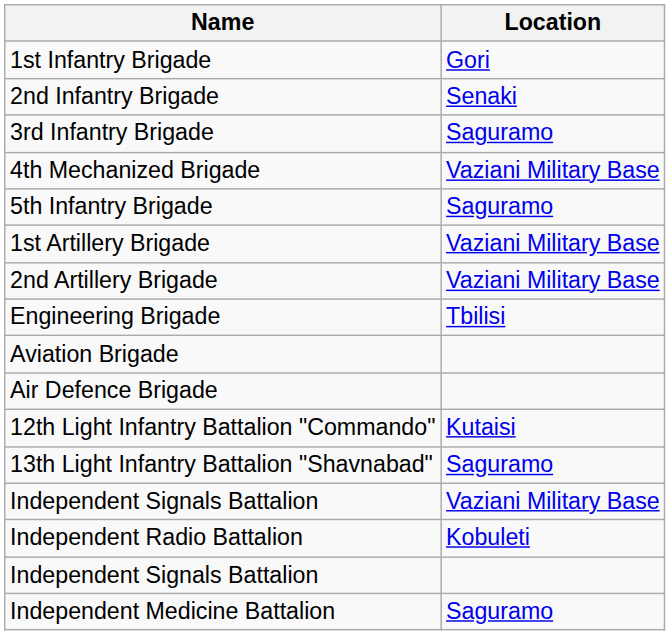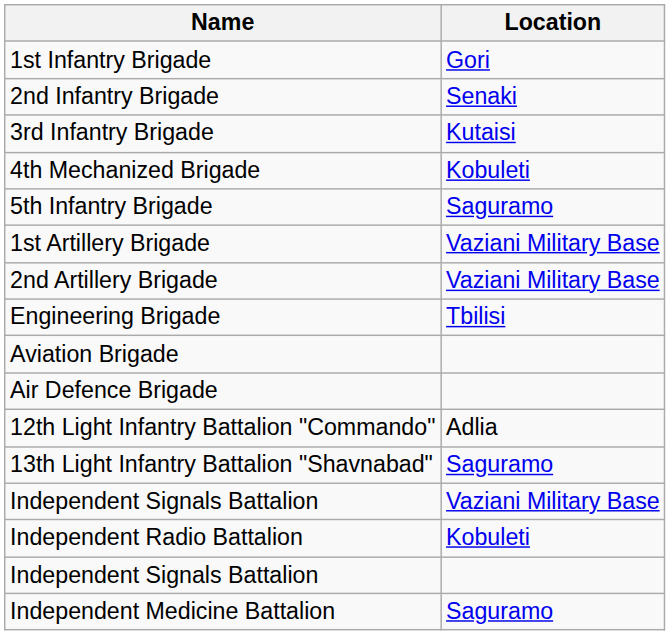(500, 133) Saguramo -> (481, 133) Kutaisi
(553, 170) Vaziani Military Base -> (488, 170) Kobuleti
(481, 427) Kutaisi -> (472, 427) Adlia
